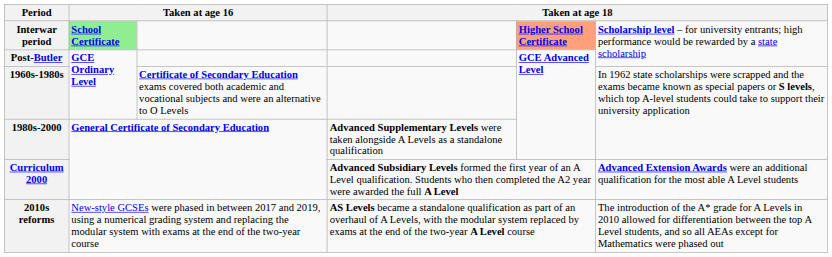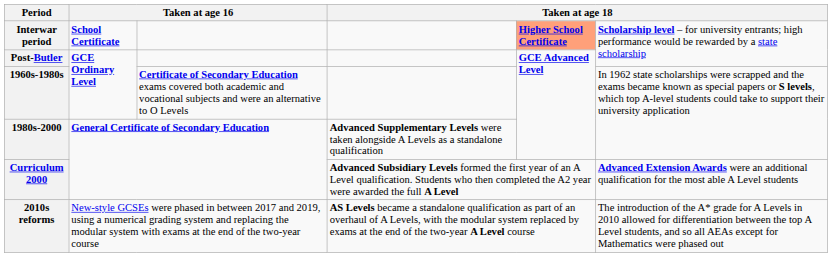(95, 35) lightgreen background -> (95, 35) no background
